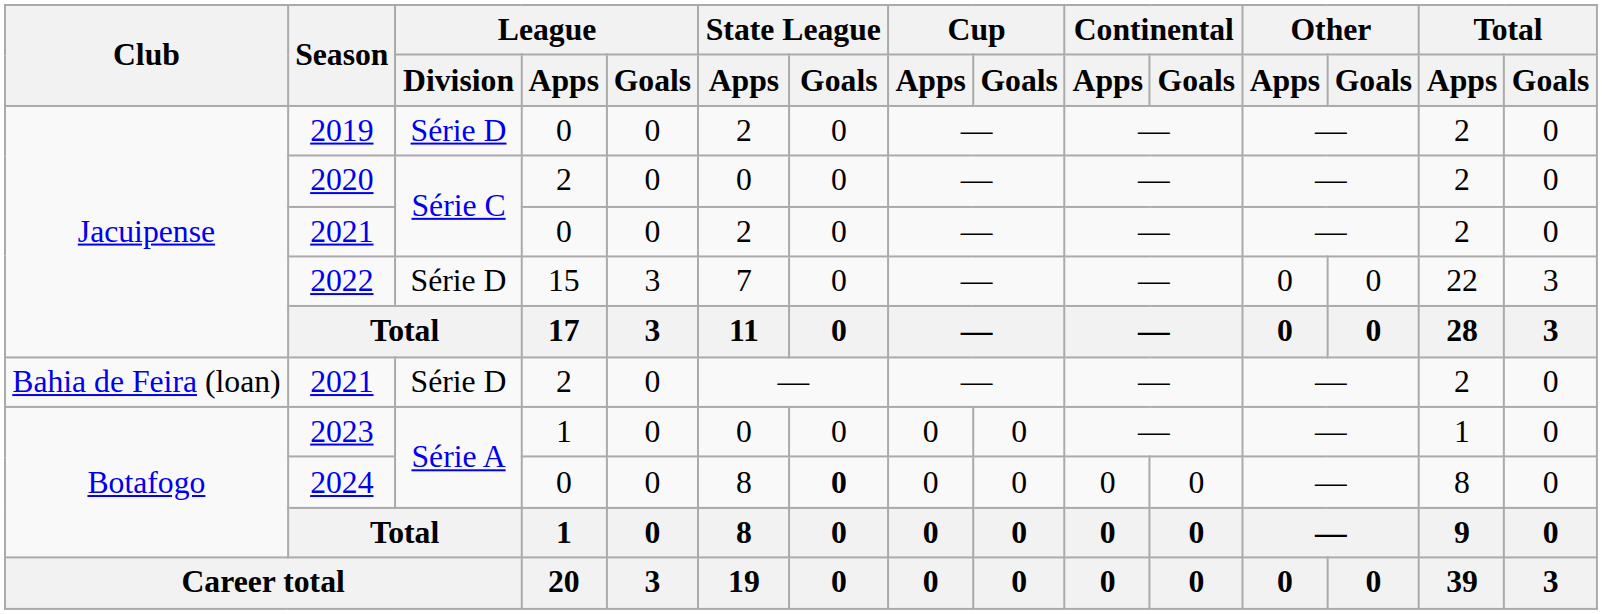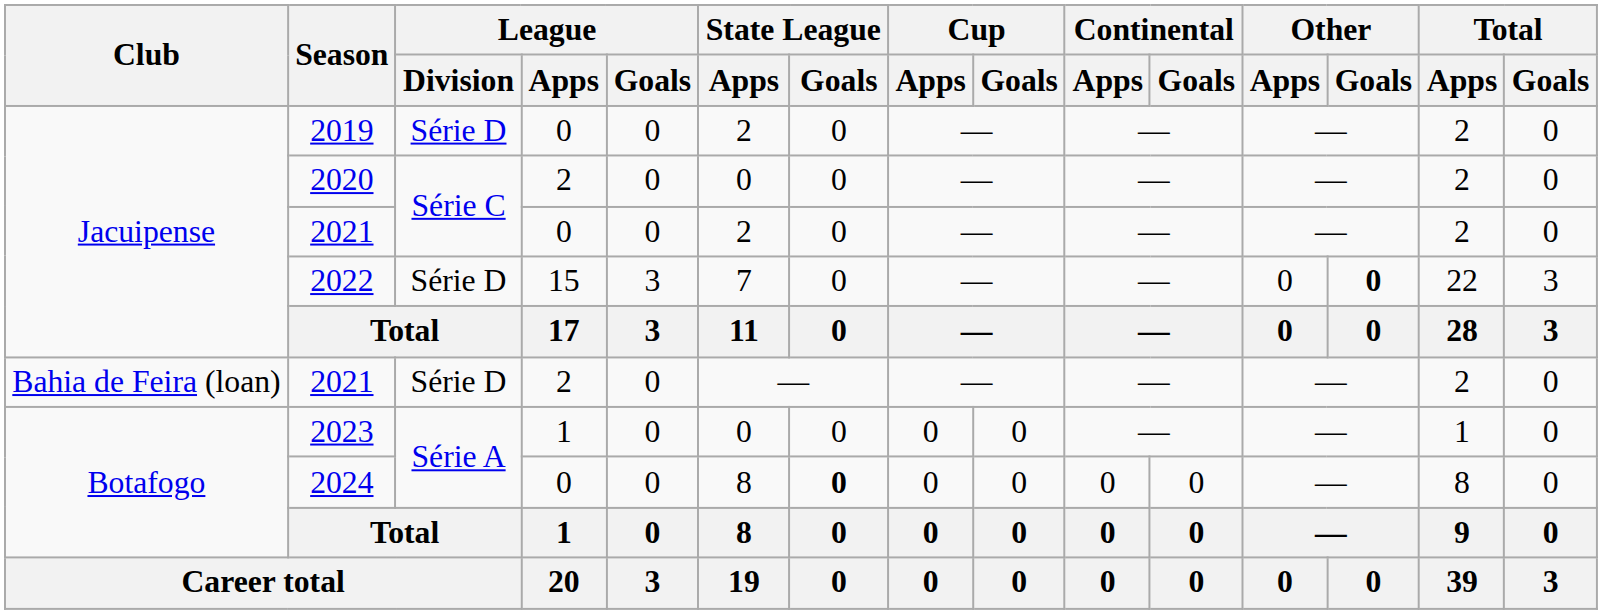(1373, 280) normal -> (1373, 280) bold
